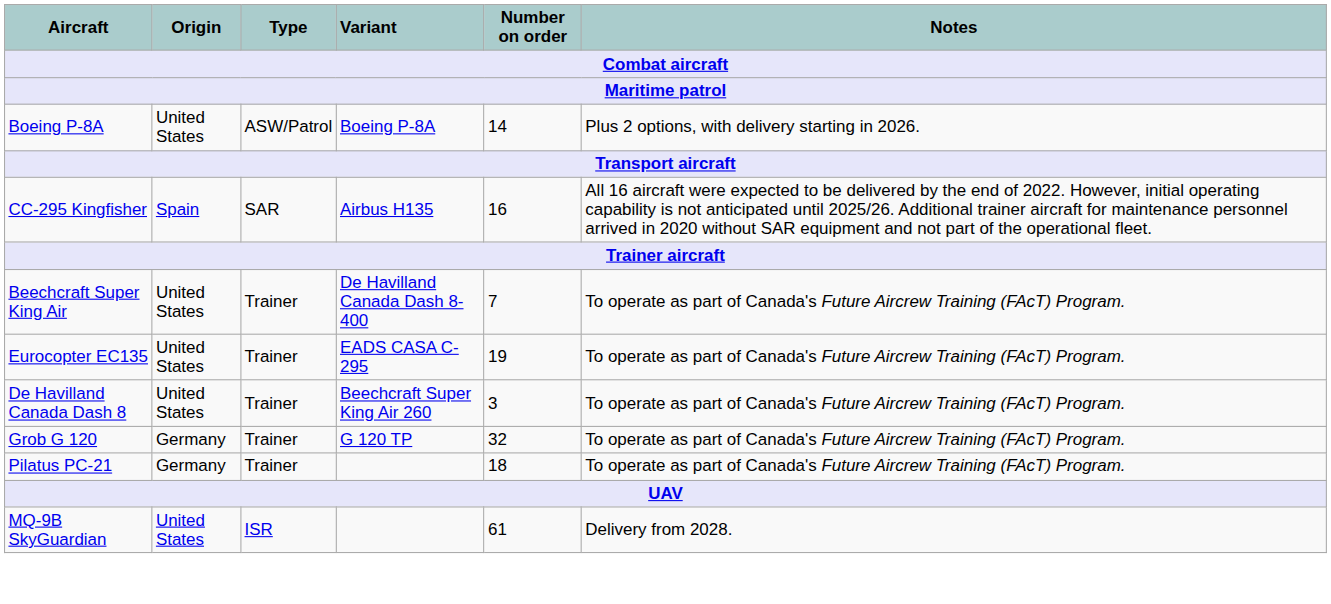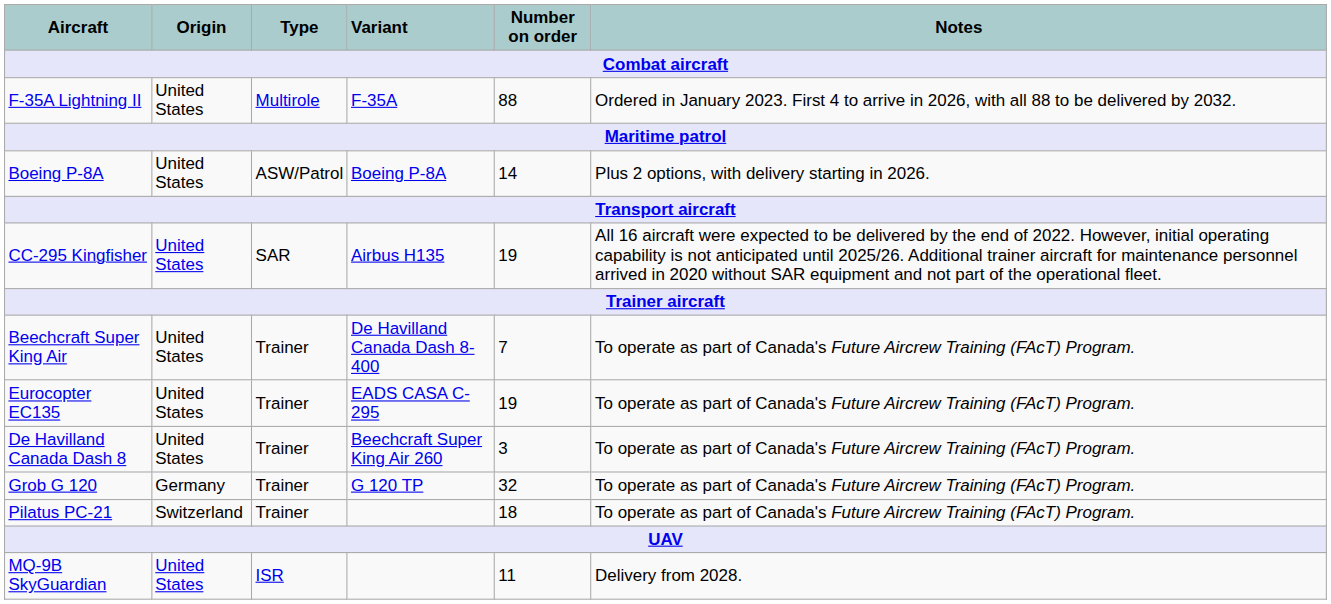+ row: (75, 100)
(178, 209) Spain -> (180, 255) United States
(498, 209) 16 -> (508, 255) 19
(191, 466) Germany -> (199, 512) Switzerland
(498, 529) 61 -> (507, 575) 11
